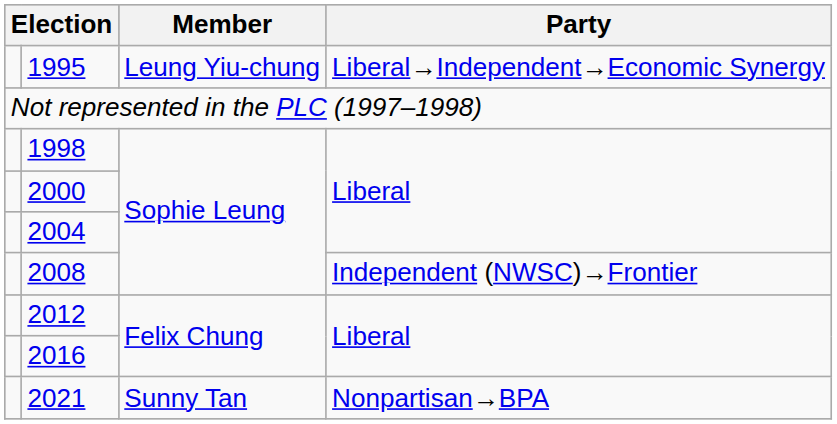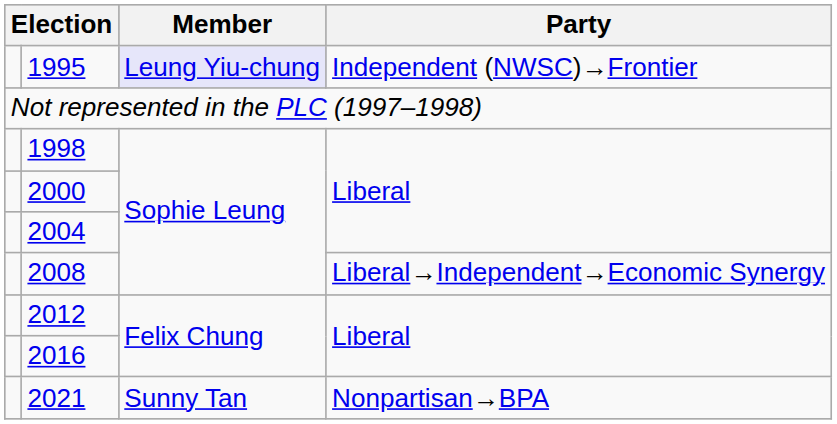(222, 66) no background -> (222, 66) lavender background
(579, 66) Liberal→Independent→Economic Synergy -> (515, 66) Independent (NWSC)→Frontier
(515, 273) Independent (NWSC)→Frontier -> (579, 273) Liberal→Independent→Economic Synergy
